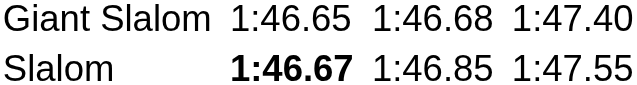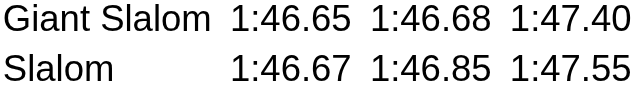(292, 68) bold -> (291, 68) normal
